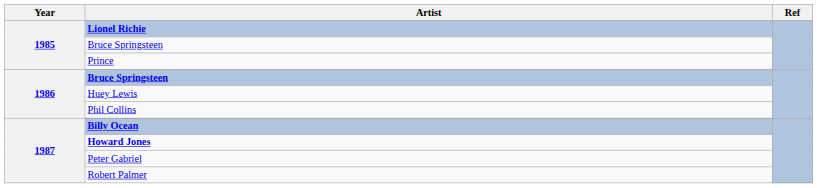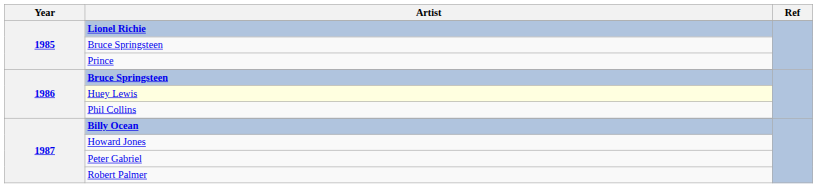(112, 93) no background -> (112, 93) lightyellow background
(119, 142) bold -> (117, 142) normal
